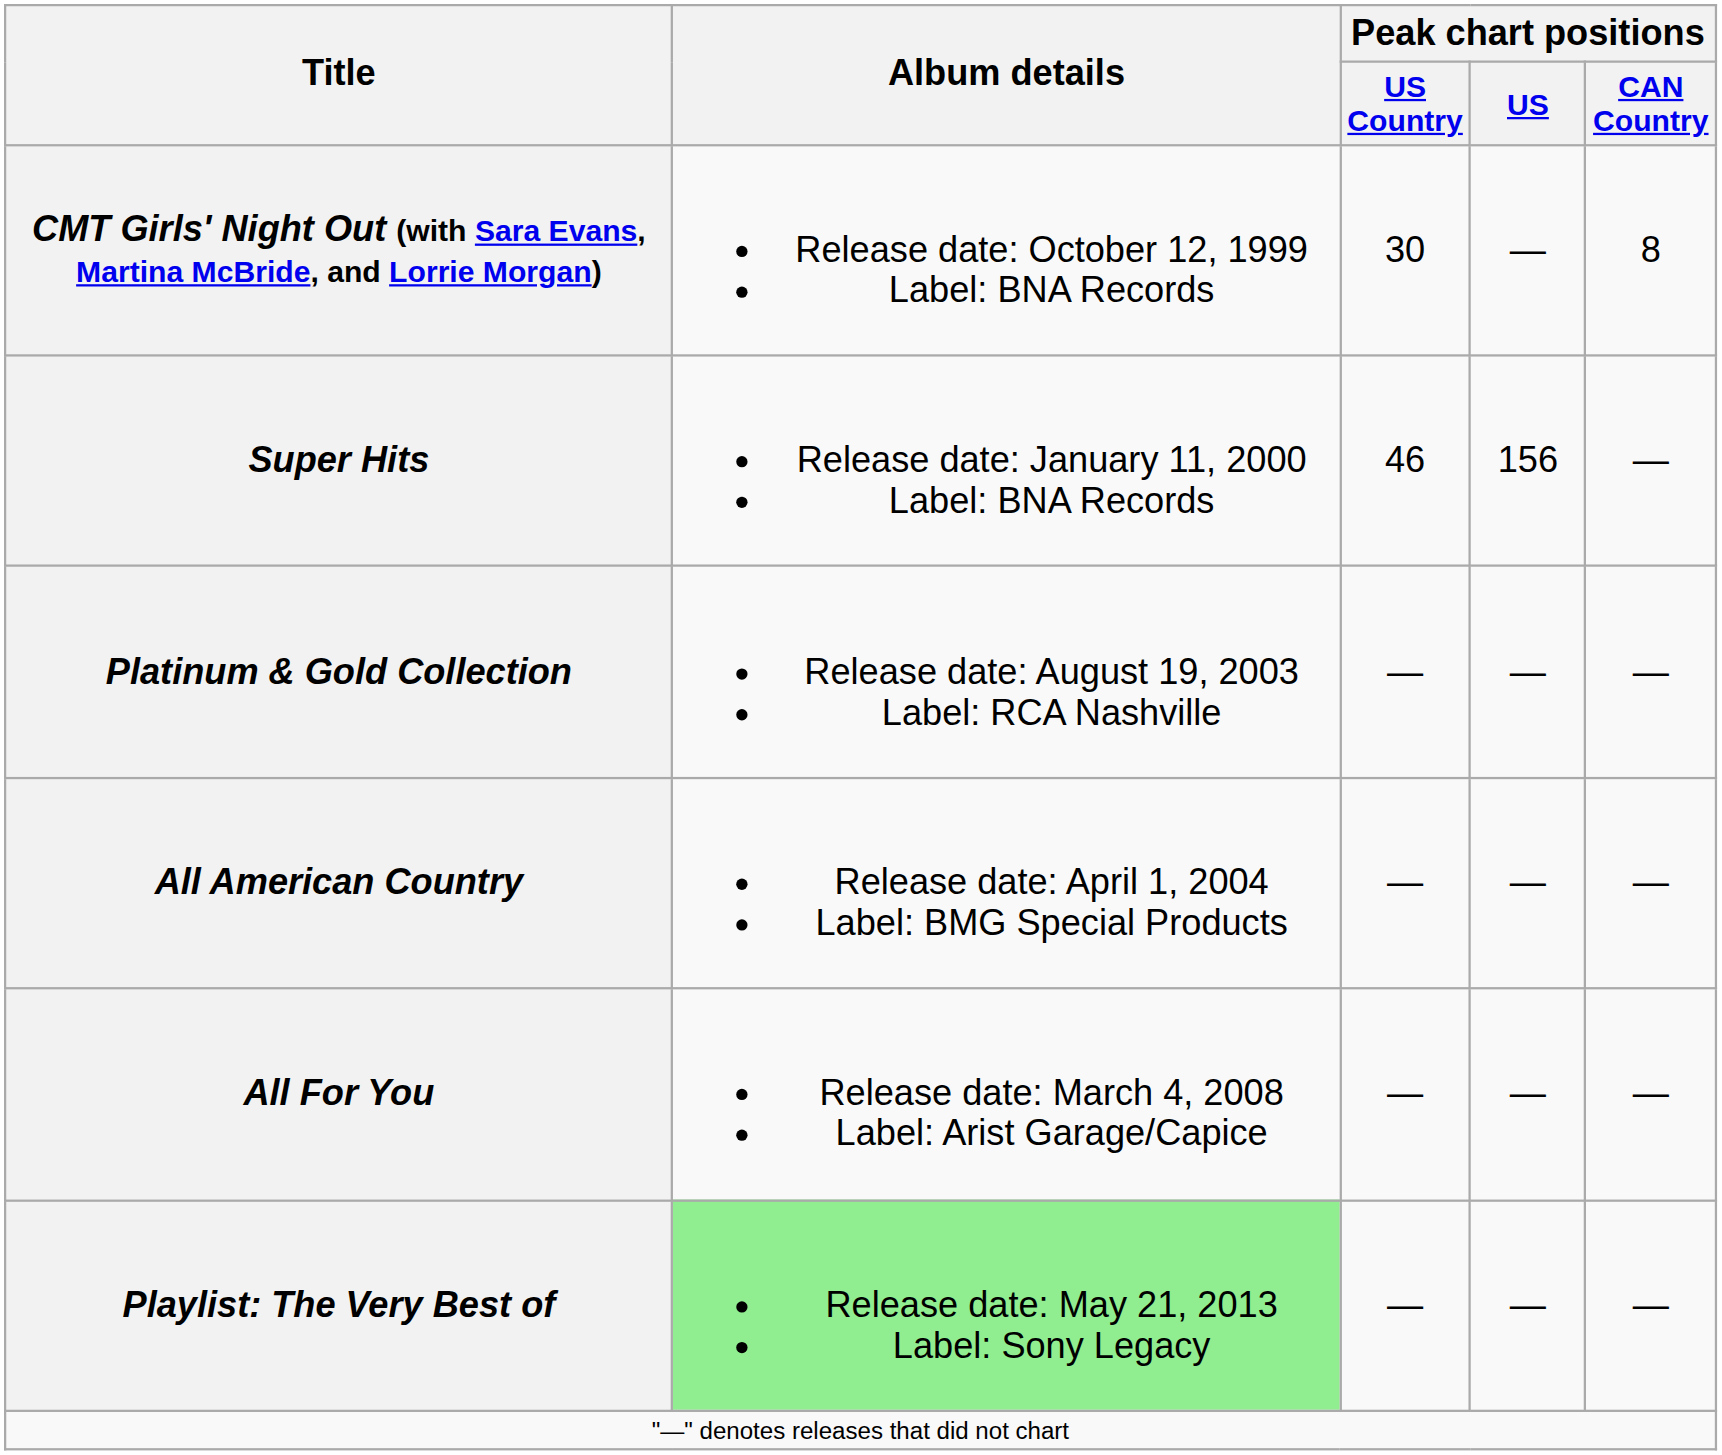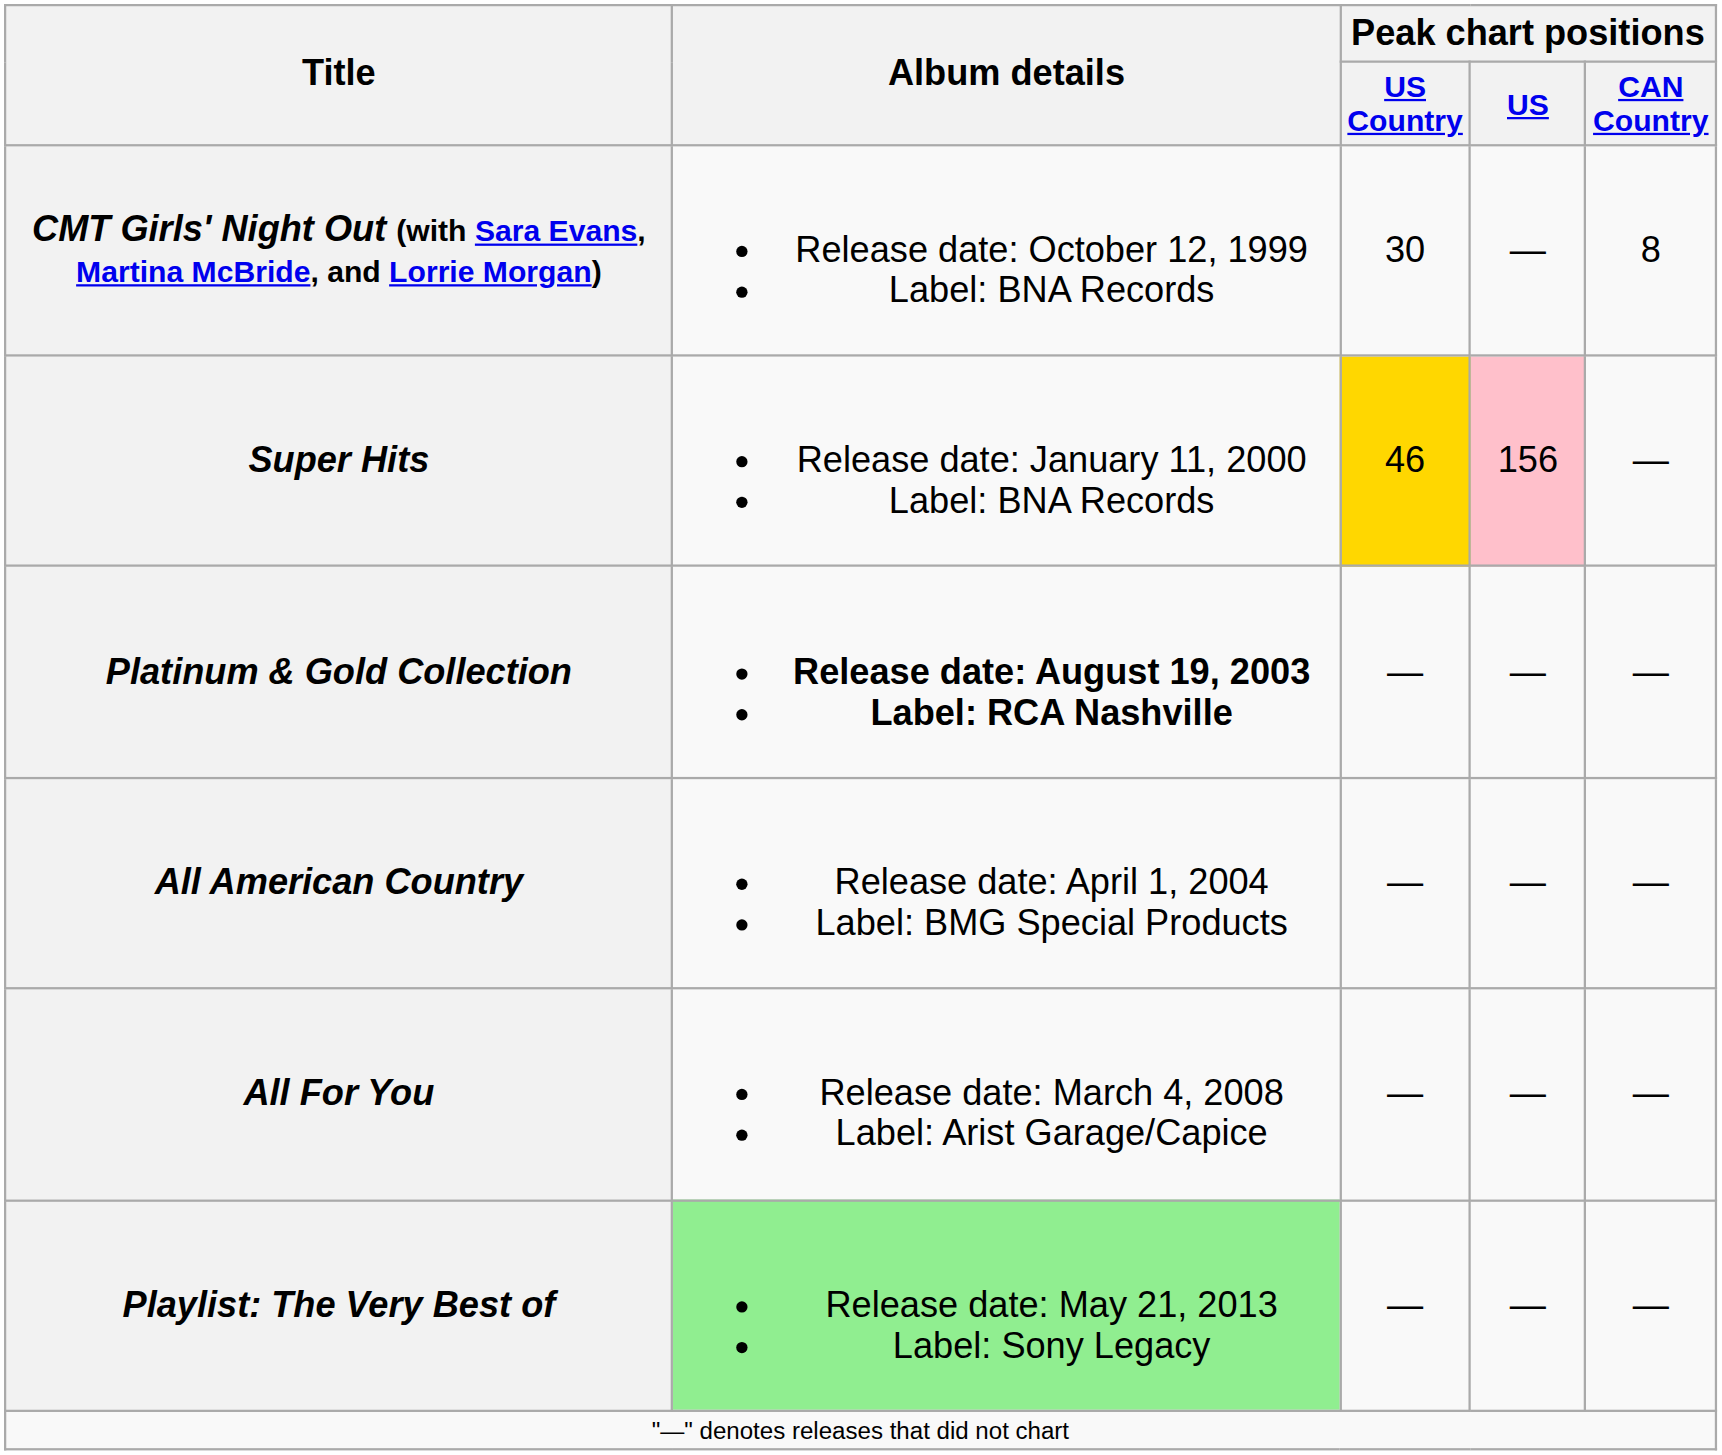(1405, 460) no background -> (1405, 460) gold background
(1528, 460) no background -> (1528, 460) pink background
(1006, 692) normal -> (1006, 692) bold
